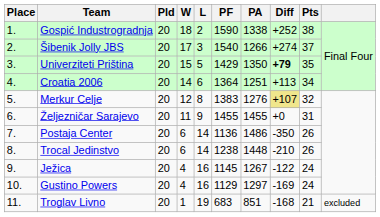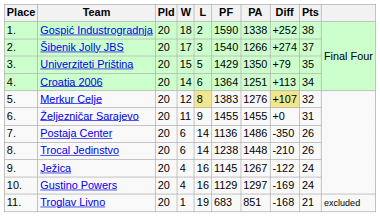(282, 64) bold -> (282, 64) normal
(200, 99) no background -> (200, 99) khaki background
